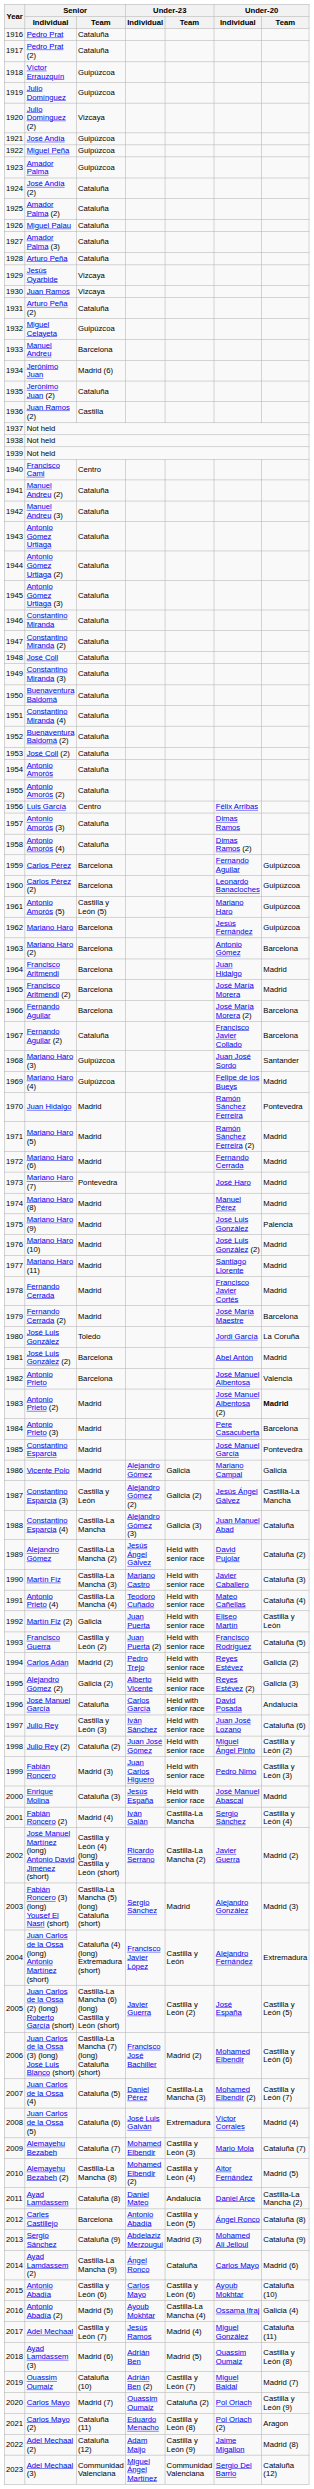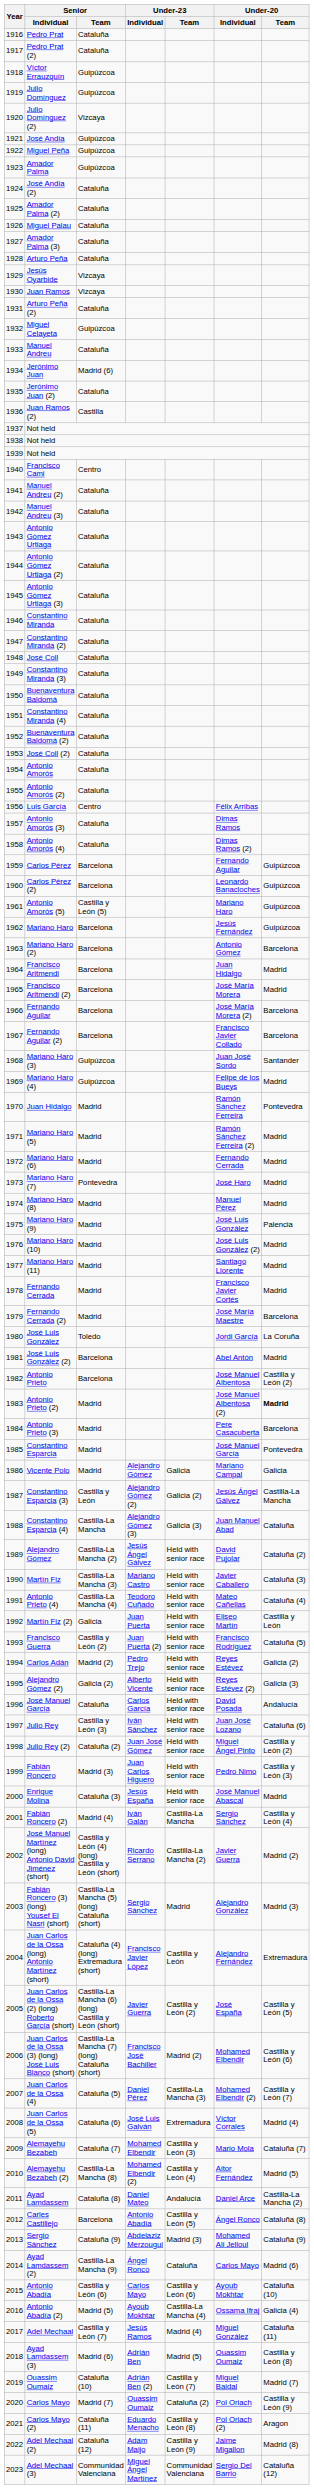(95, 350) Barcelona -> (93, 350) Cataluña
(93, 1036) Cataluña -> (95, 1036) Barcelona
(278, 1378) Valencia -> (279, 1378) Castilla y León (2)
